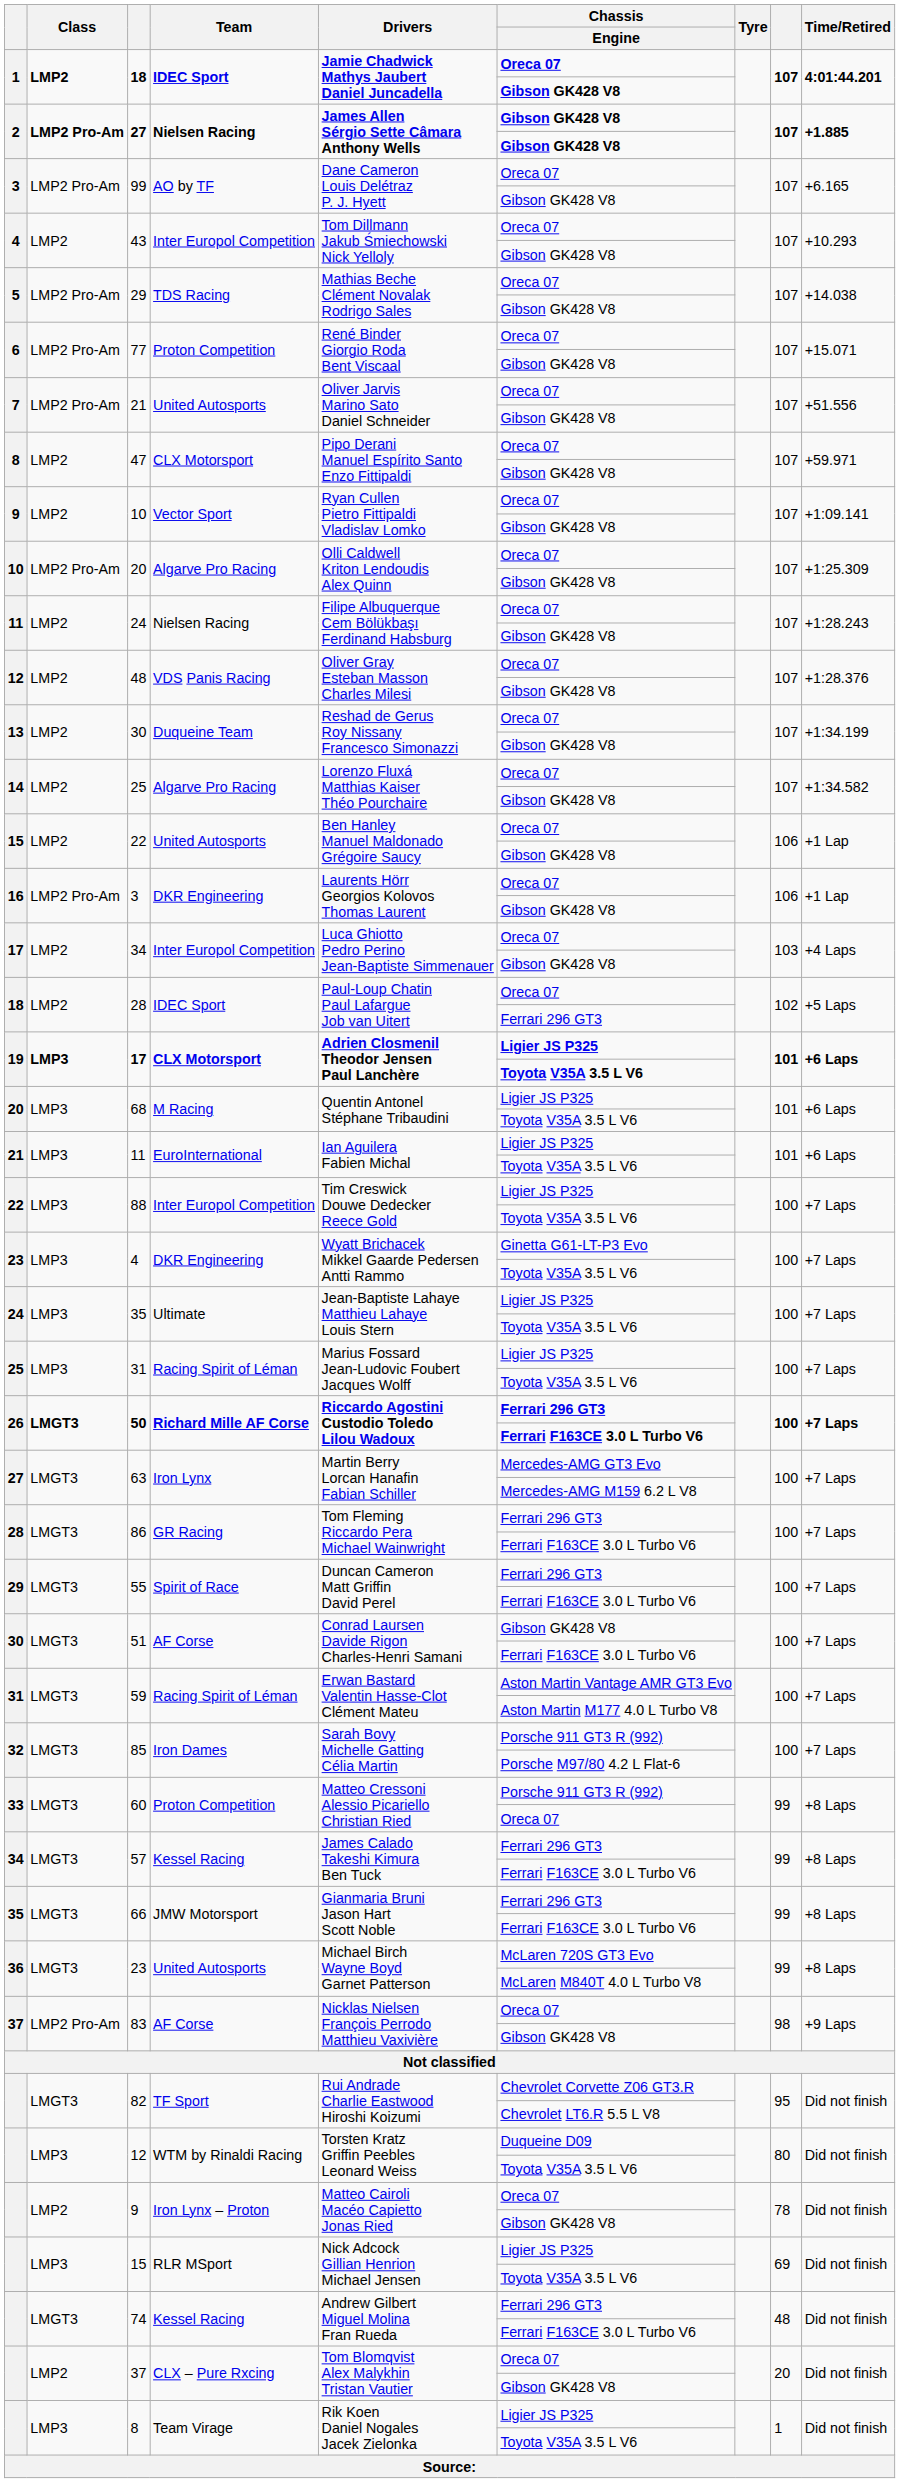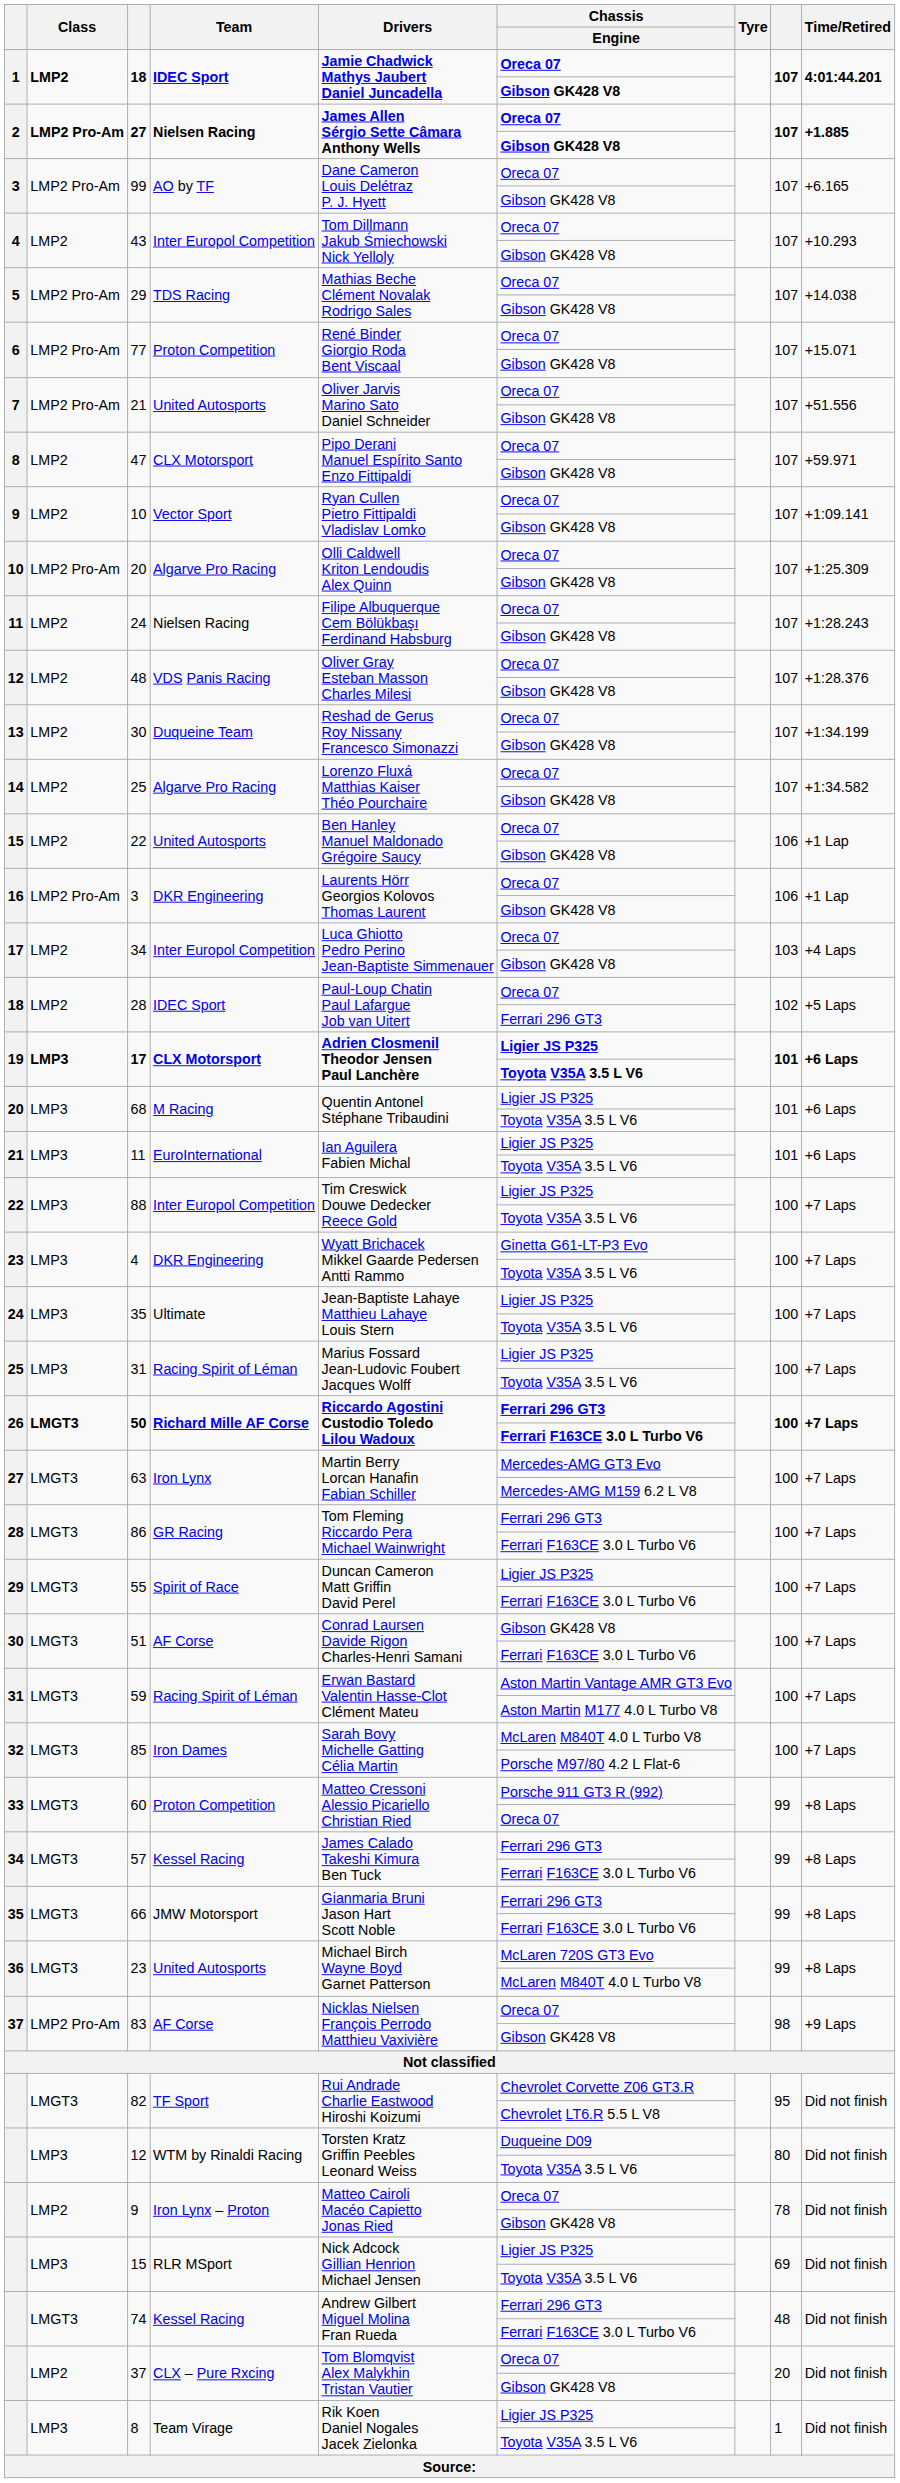(560, 118) Gibson GK428 V8 -> (531, 118) Oreca 07
(551, 1573) Ferrari 296 GT3 -> (547, 1573) Ligier JS P325
(582, 1737) Porsche 911 GT3 R (992) -> (601, 1737) McLaren M840T 4.0 L Turbo V8
